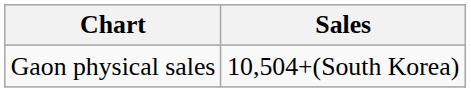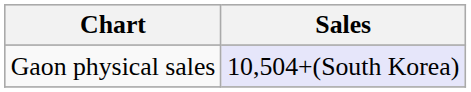(343, 65) no background -> (343, 65) lavender background
